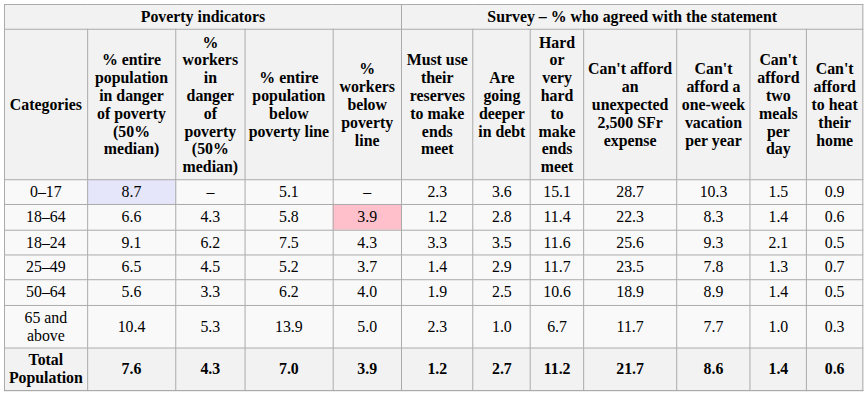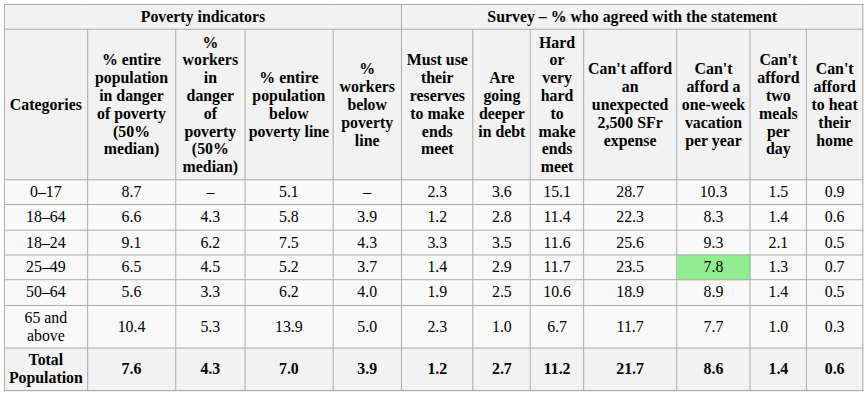(132, 192) lavender background -> (132, 192) no background
(367, 217) pink background -> (367, 217) no background
(713, 267) no background -> (713, 267) lightgreen background
